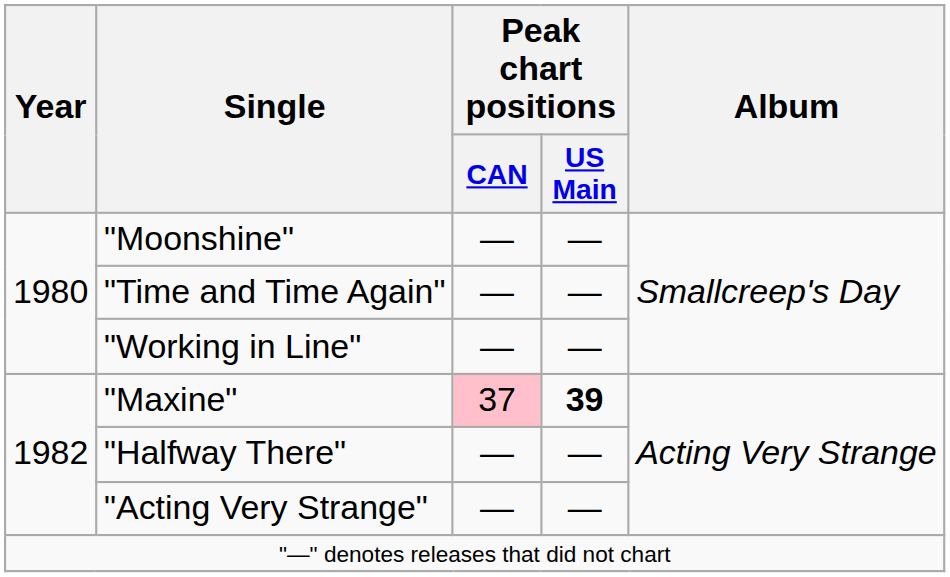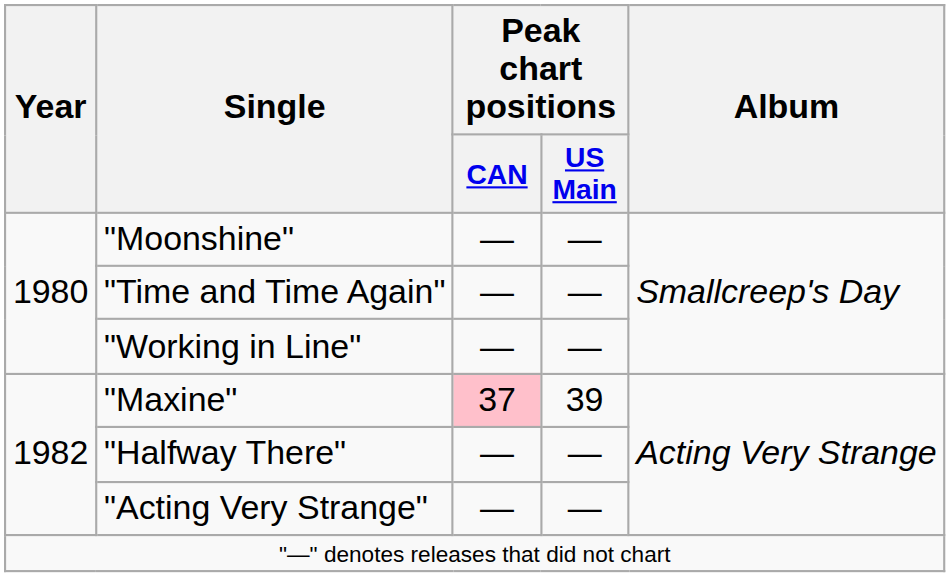(585, 399) bold -> (585, 399) normal
